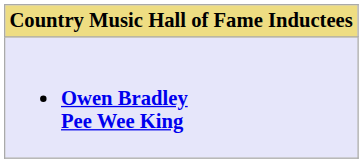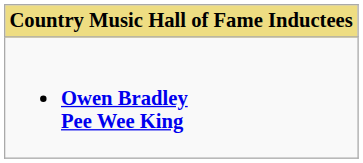(181, 109) lavender background -> (181, 109) no background
